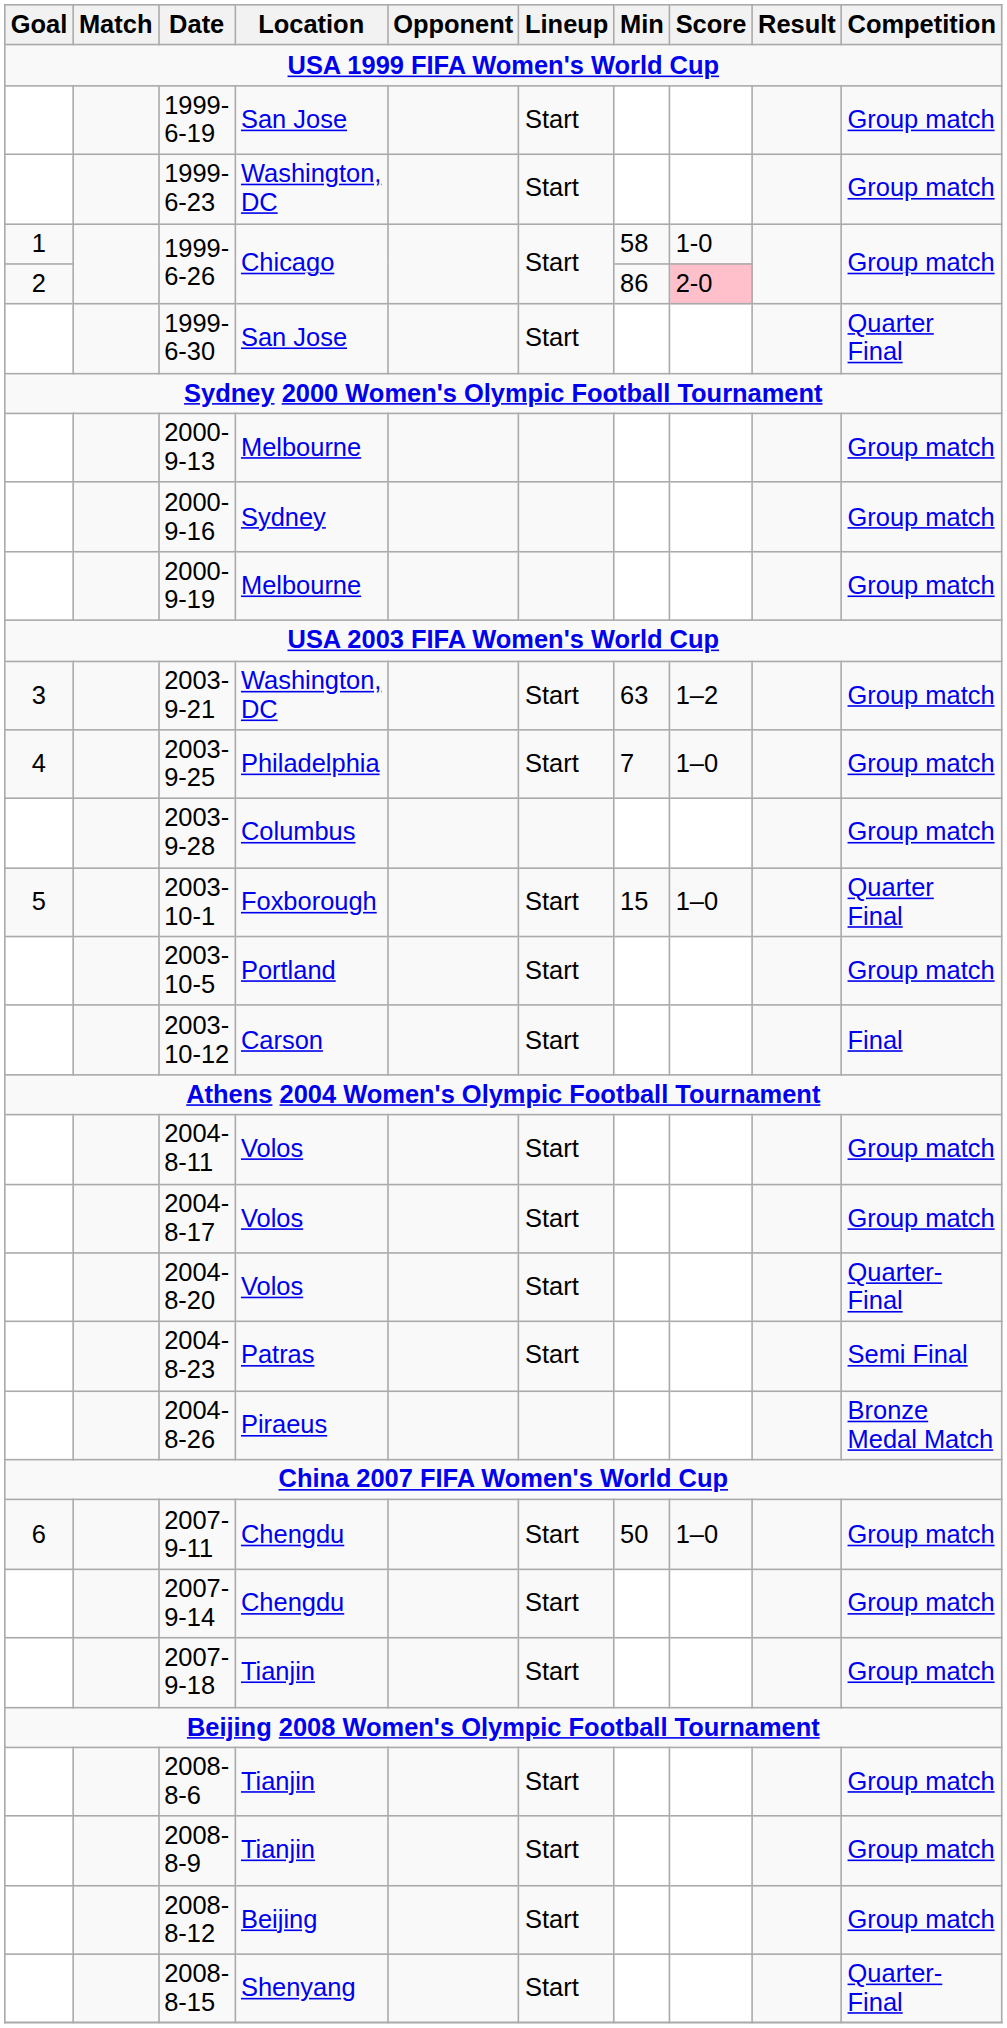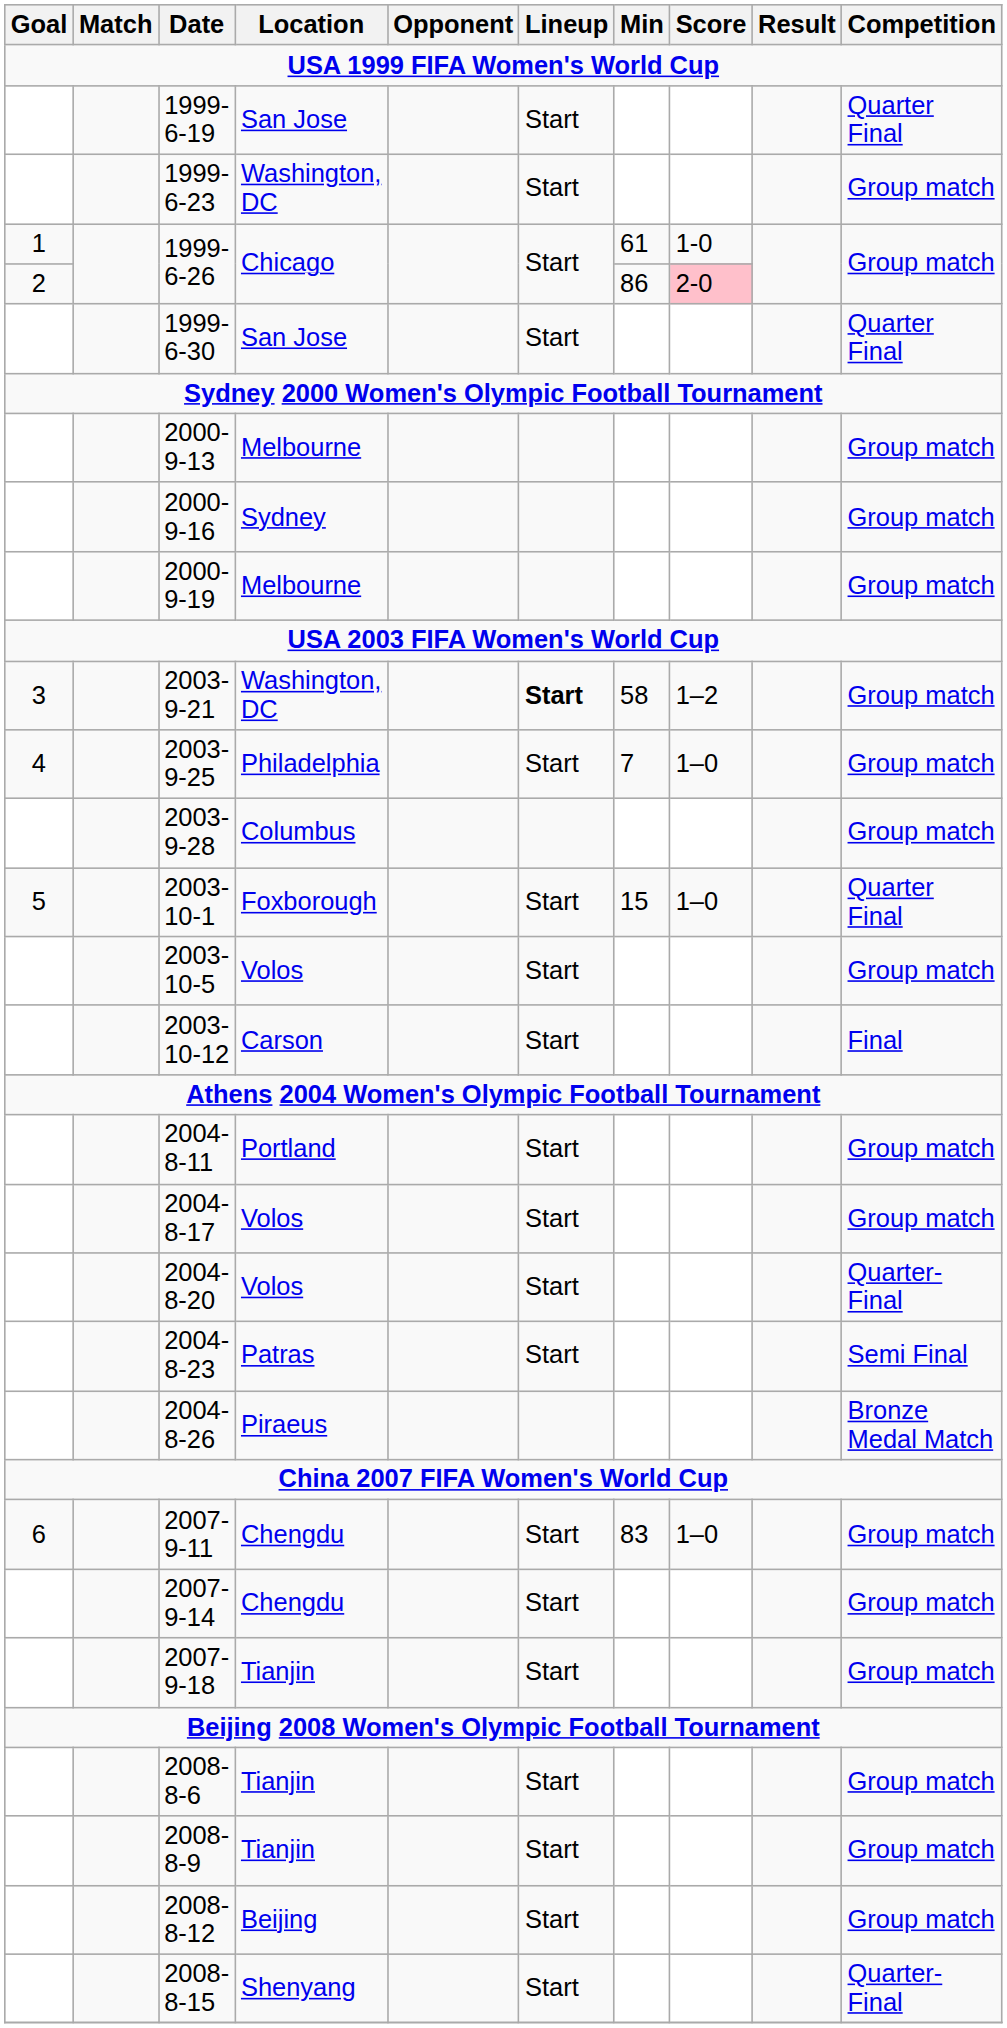(921, 119) Group match -> (891, 119) Quarter Final
(634, 243) 58 -> (634, 243) 61
(552, 694) normal -> (554, 694) bold
(634, 694) 63 -> (634, 694) 58
(288, 970) Portland -> (272, 970) Volos
(272, 1149) Volos -> (288, 1149) Portland
(634, 1534) 50 -> (634, 1534) 83
